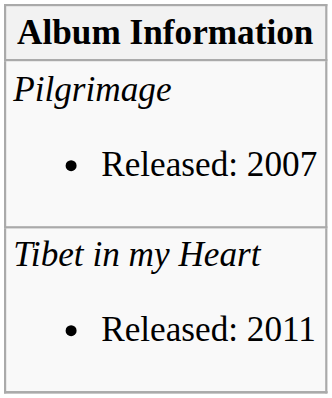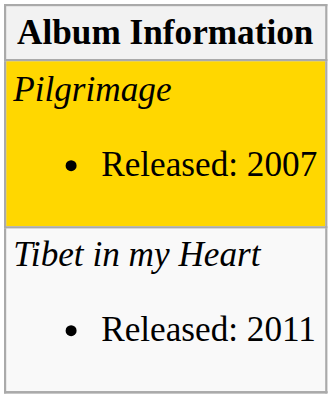(165, 126) no background -> (165, 126) gold background
